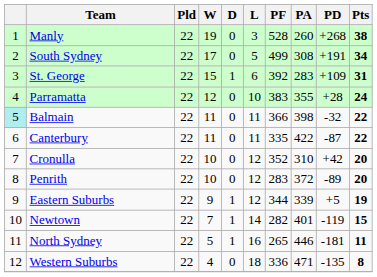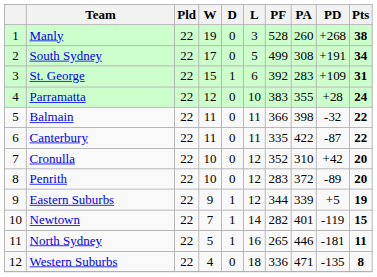(15, 117) paleturquoise background -> (15, 117) no background
